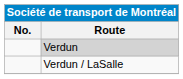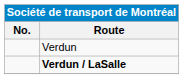(61, 47) lightgrey background -> (59, 47) no background
(83, 64) normal -> (84, 64) bold
